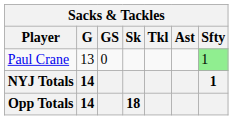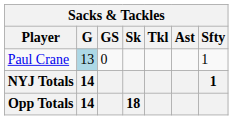(87, 59) no background -> (87, 59) lightblue background
(205, 59) lightgreen background -> (205, 59) no background
